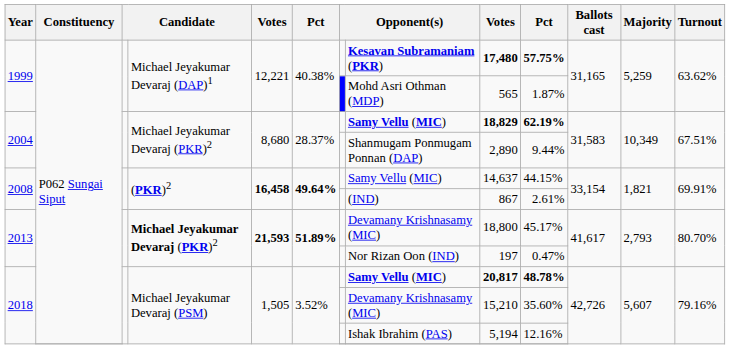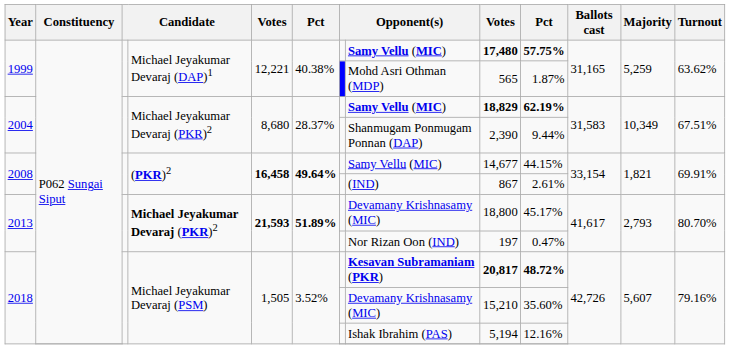(411, 58) Kesavan Subramaniam (PKR) -> (397, 50) Samy Vellu (MIC)
(504, 150) 2,890 -> (504, 135) 2,390
(500, 178) 14,637 -> (500, 163) 14,677
(397, 276) Samy Vellu (MIC) -> (411, 269) Kesavan Subramaniam (PKR)
(544, 276) 48.78% -> (544, 269) 48.72%
